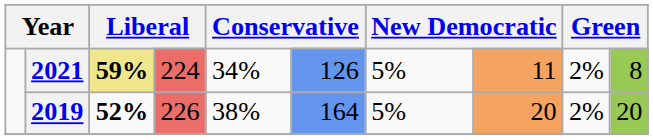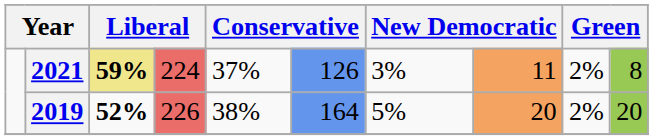(236, 69) 34% -> (236, 69) 37%
(389, 69) 5% -> (389, 69) 3%
